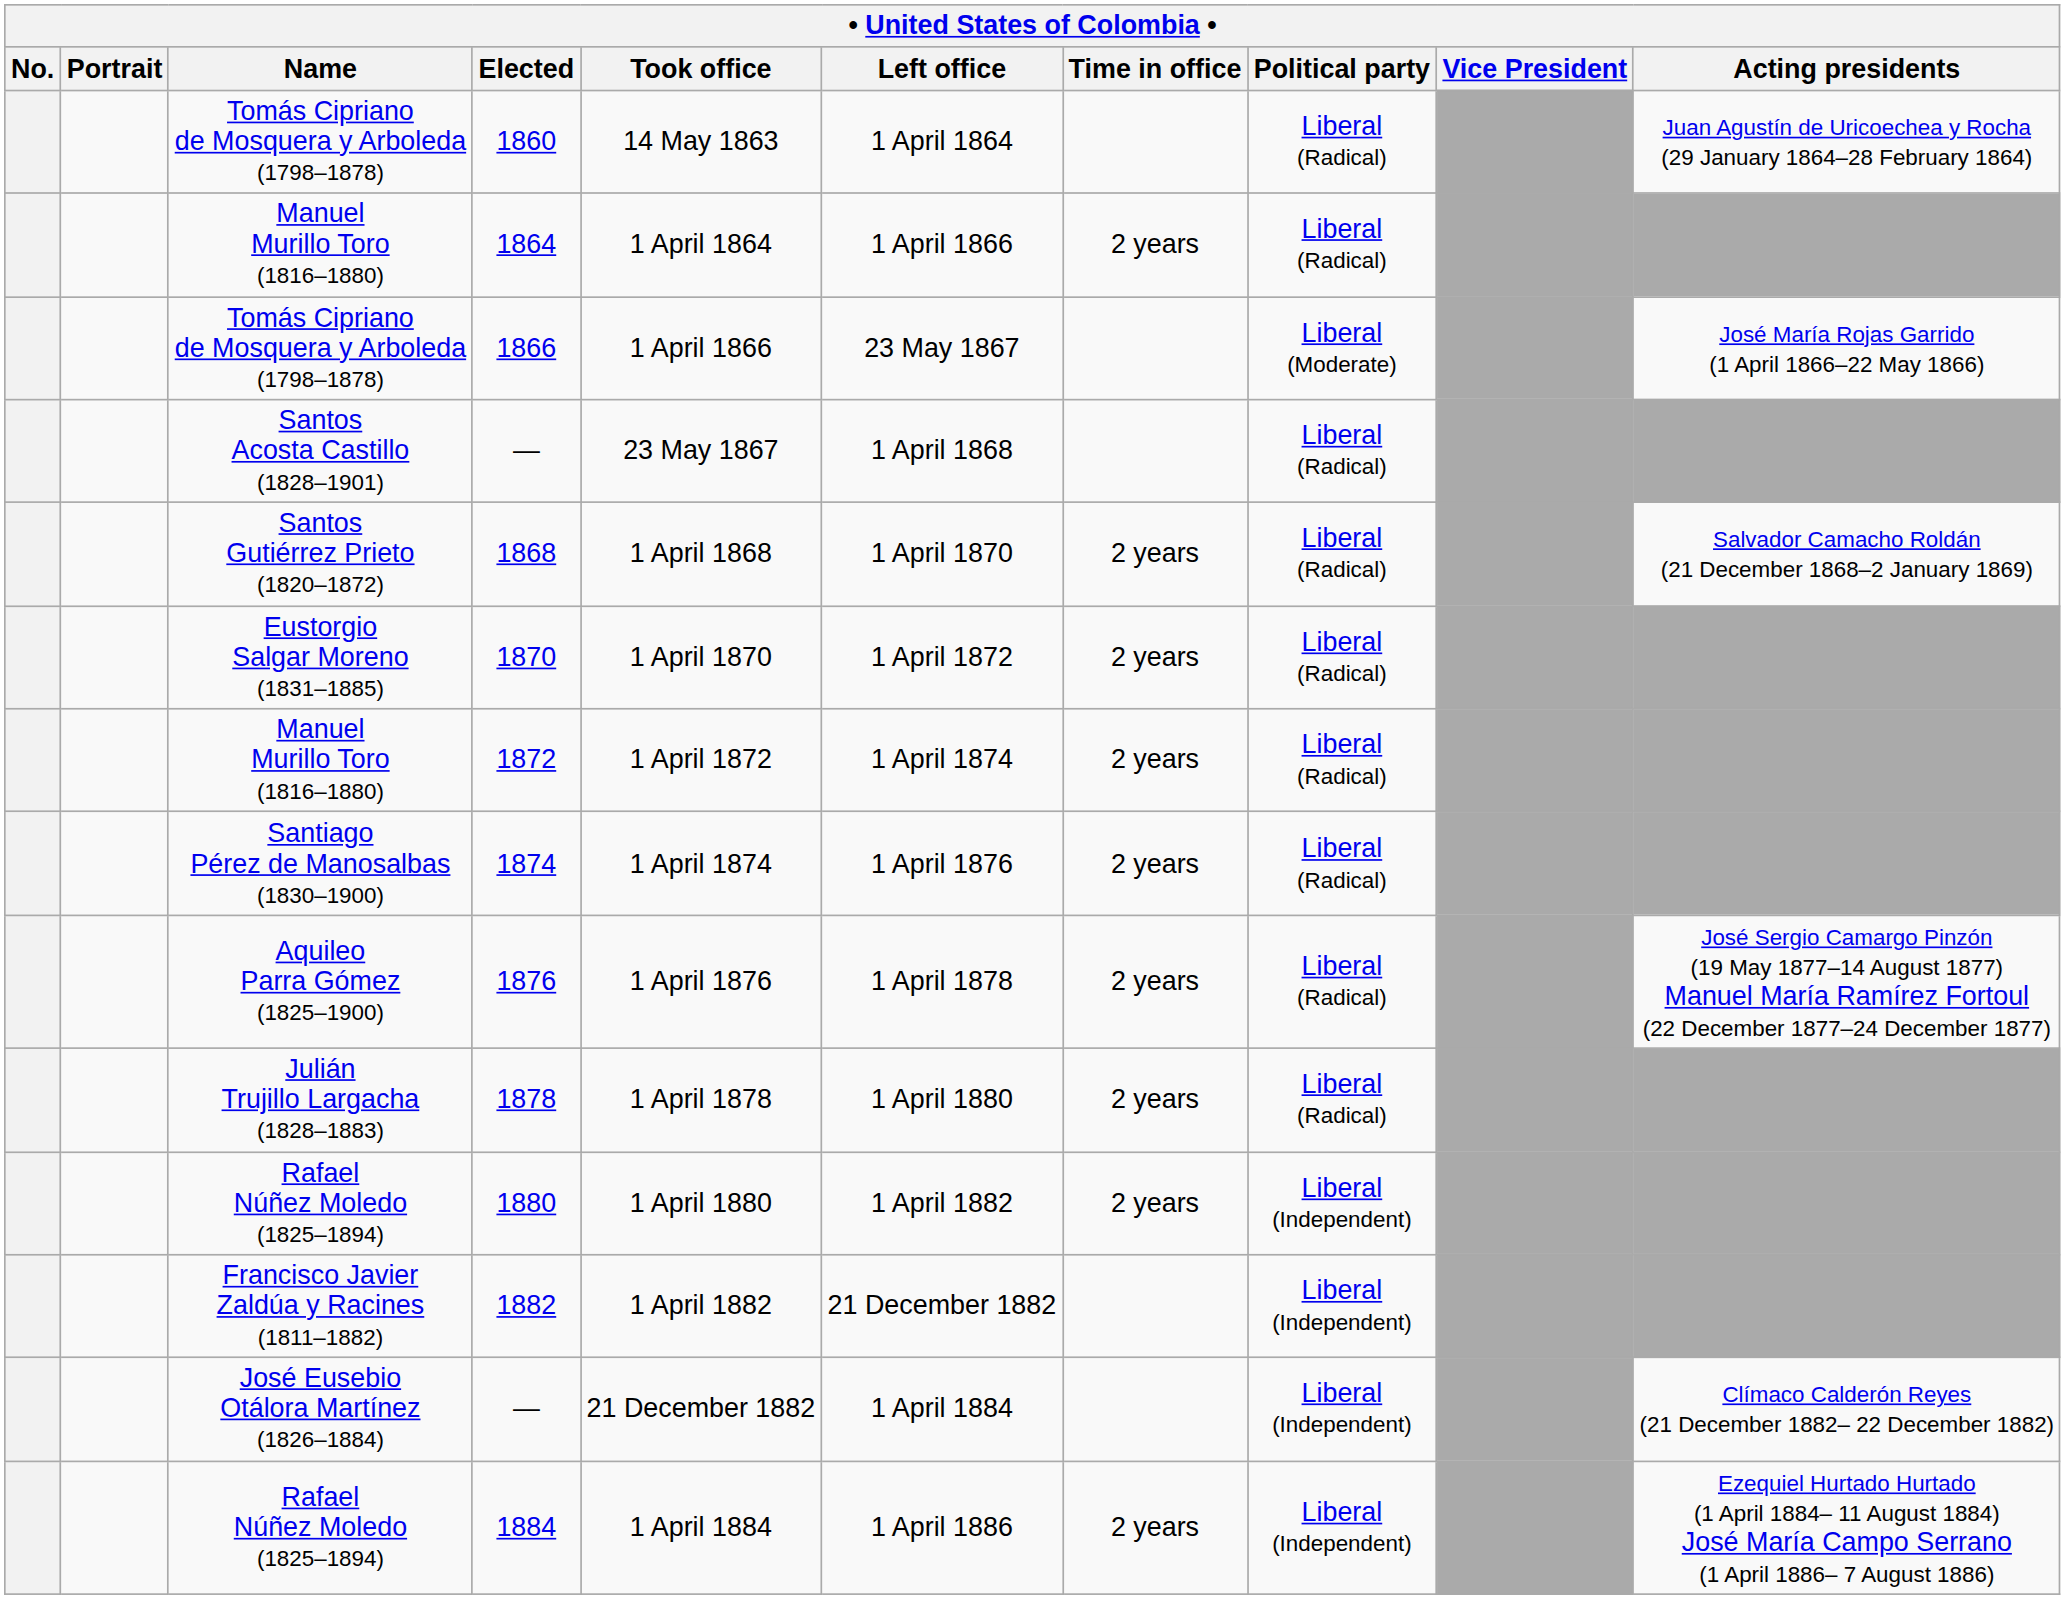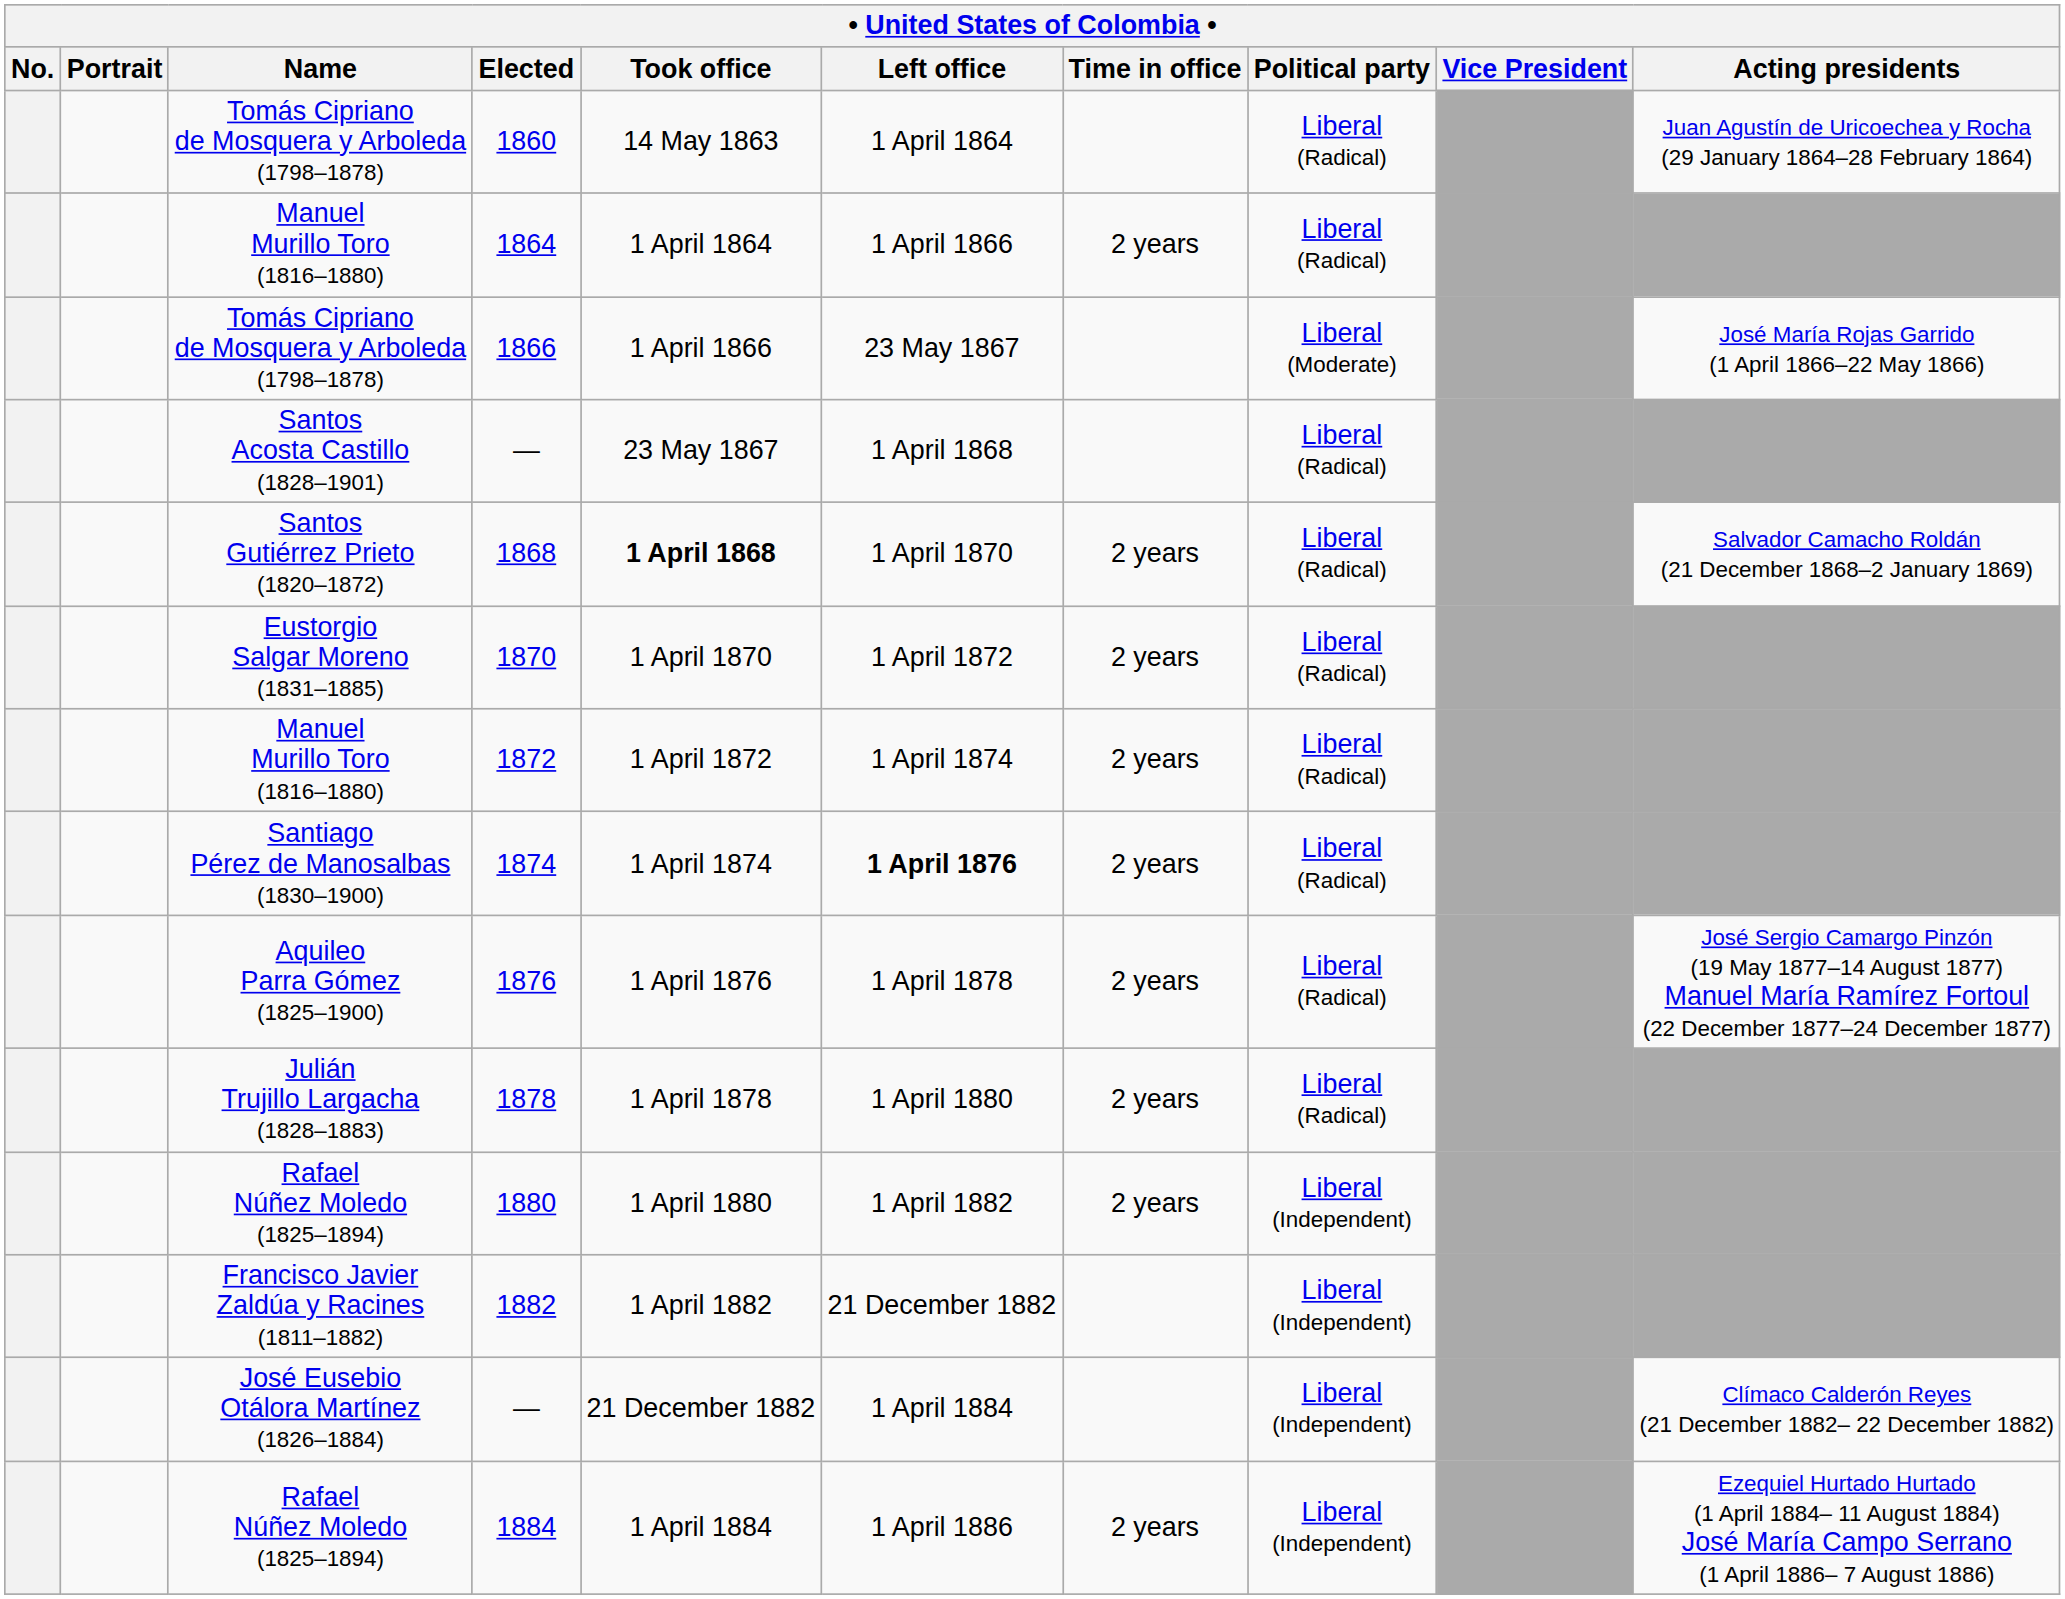(701, 553) normal -> (701, 553) bold
(942, 863) normal -> (942, 863) bold
